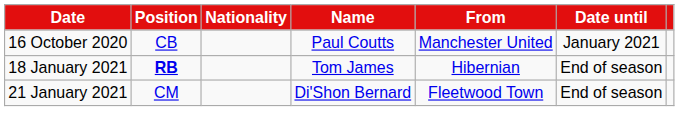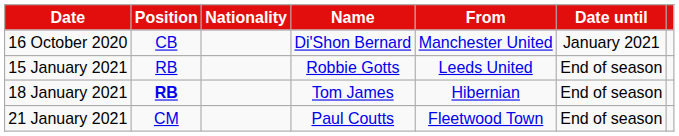(353, 43) Paul Coutts -> (353, 43) Di'Shon Bernard
+ row: (68, 68)
(353, 93) Di'Shon Bernard -> (353, 119) Paul Coutts
